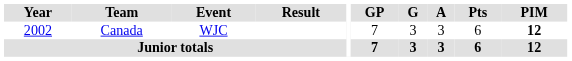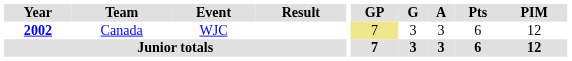(38, 30) normal -> (38, 30) bold
(374, 30) no background -> (374, 30) khaki background
(534, 30) bold -> (534, 30) normal
